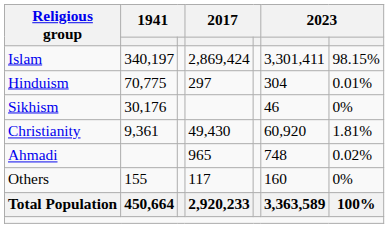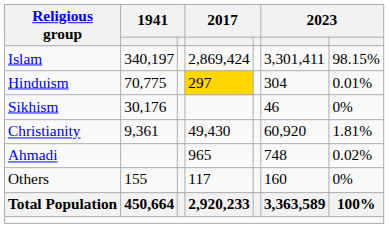(200, 82) no background -> (200, 82) gold background
